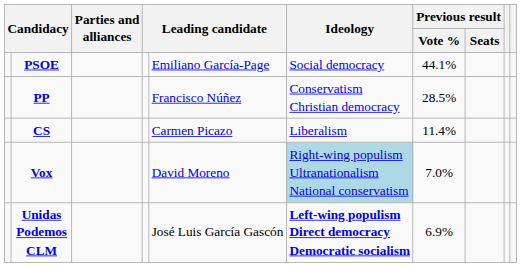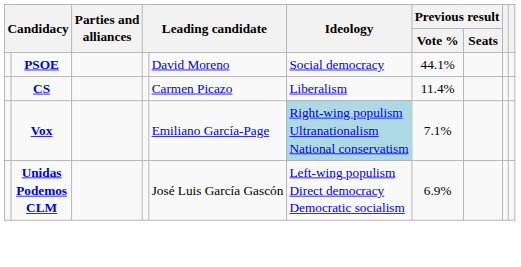(210, 64) Emiliano García-Page -> (191, 64) David Moreno
- row: (42, 97)
(191, 172) David Moreno -> (210, 130) Emiliano García-Page
(439, 172) 7.0% -> (438, 130) 7.1%
(350, 232) bold -> (347, 190) normal
